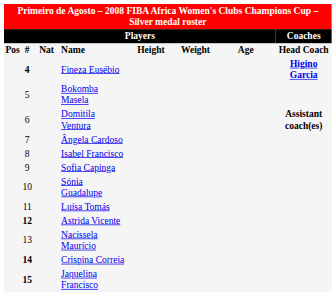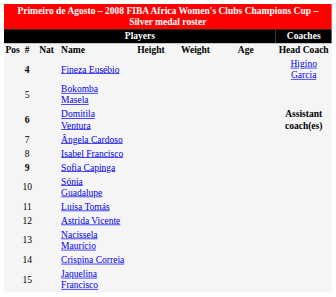(304, 69) bold -> (304, 69) normal
(27, 120) normal -> (27, 120) bold
(27, 167) normal -> (27, 167) bold
(27, 221) bold -> (27, 221) normal
(27, 260) bold -> (27, 260) normal
(27, 279) bold -> (27, 279) normal
